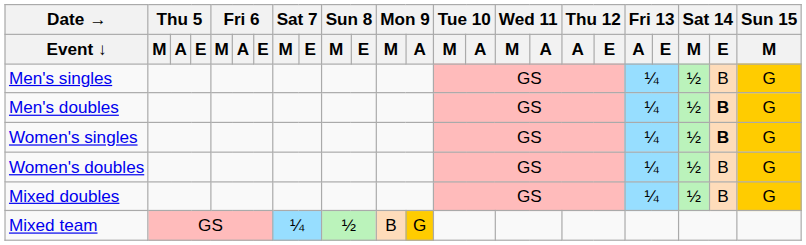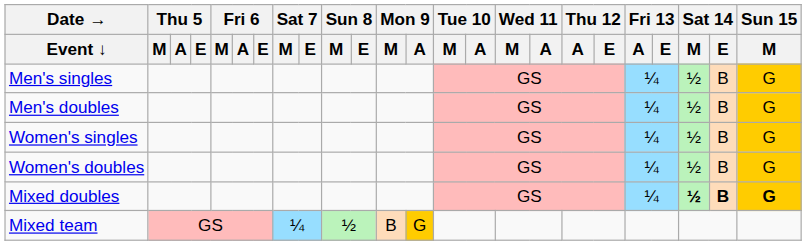(723, 108) bold -> (723, 108) normal
(723, 137) bold -> (723, 137) normal
(694, 196) normal -> (694, 196) bold
(723, 196) normal -> (723, 196) bold
(769, 196) normal -> (769, 196) bold
